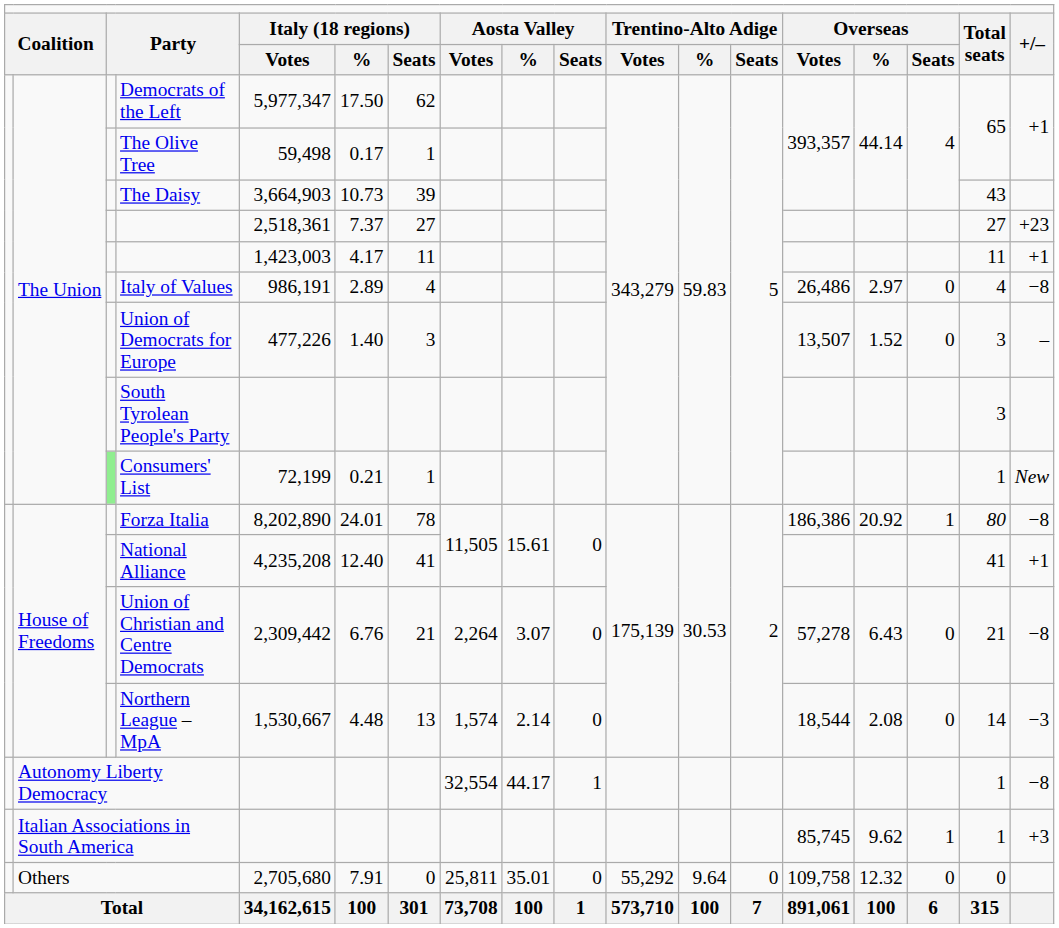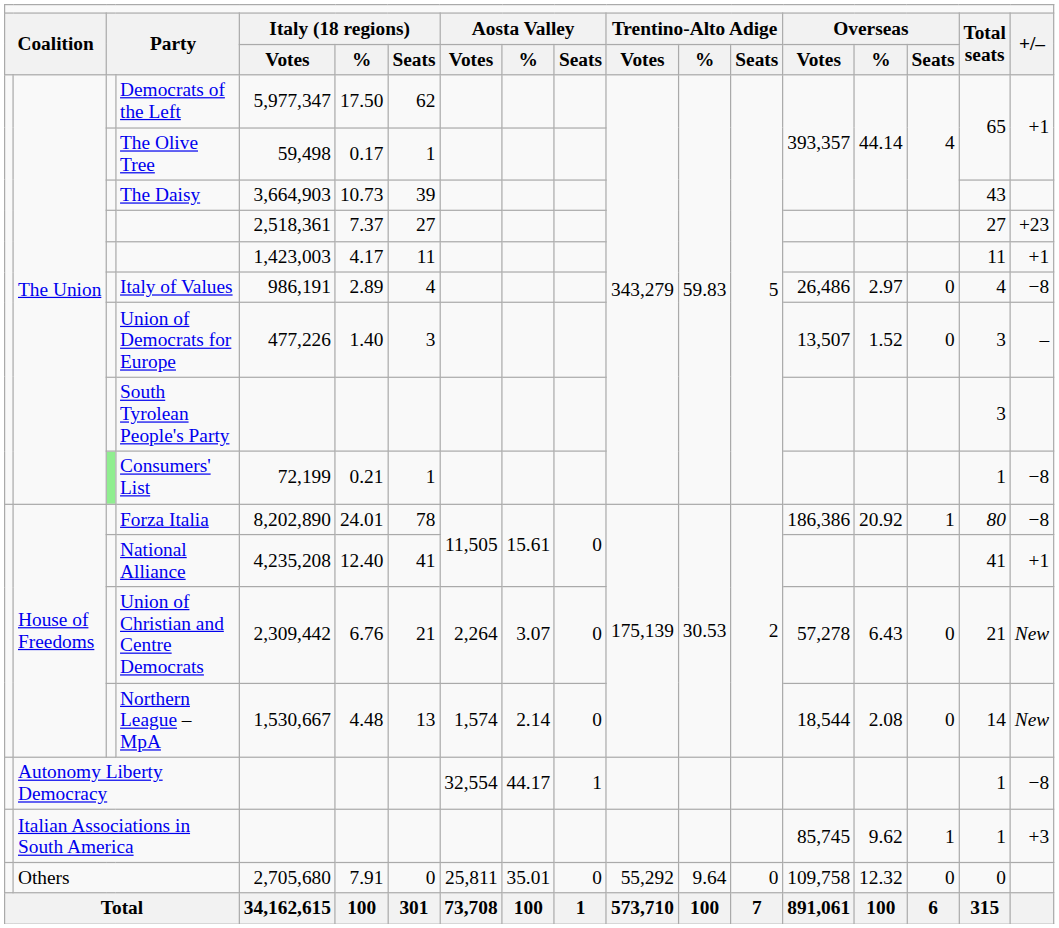(1032, 477) New -> (1039, 477) −8
(1039, 634) −8 -> (1032, 634) New
(1039, 719) −3 -> (1032, 719) New
